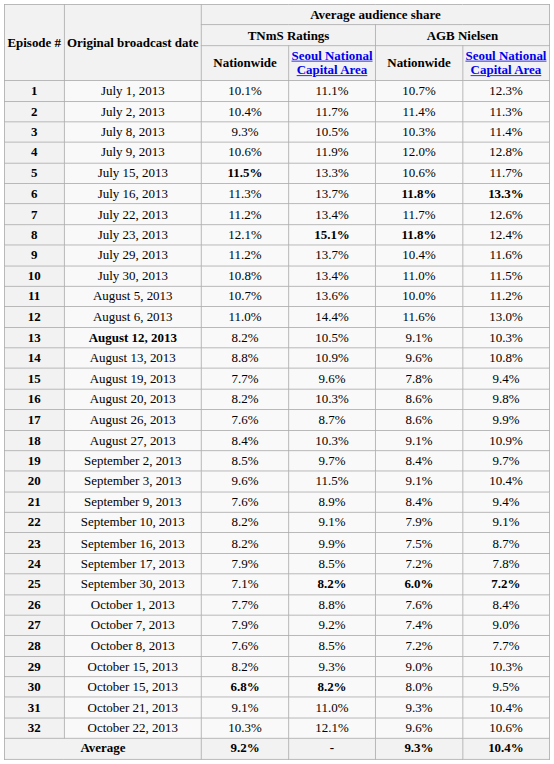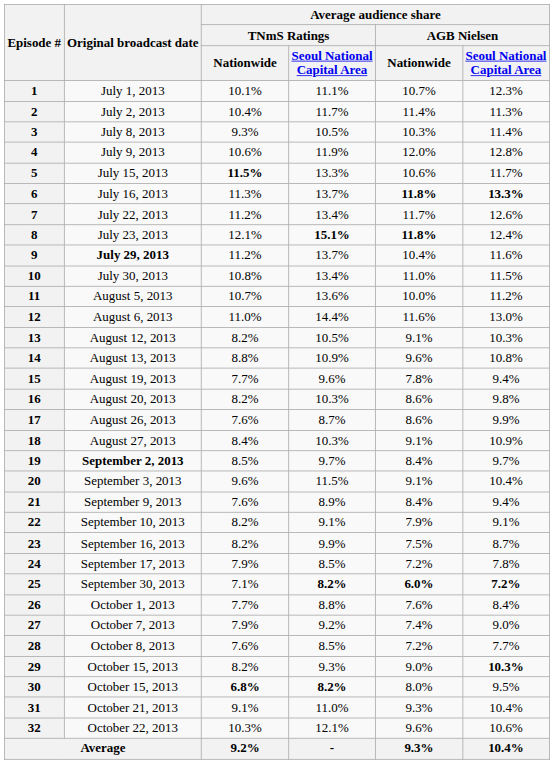(133, 255) normal -> (133, 255) bold
(133, 337) bold -> (133, 337) normal
(133, 460) normal -> (133, 460) bold
(506, 666) normal -> (506, 666) bold
